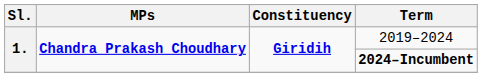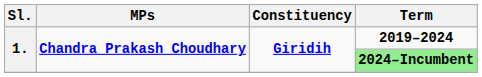(416, 38) normal -> (416, 38) bold
(416, 61) no background -> (416, 61) lightgreen background
